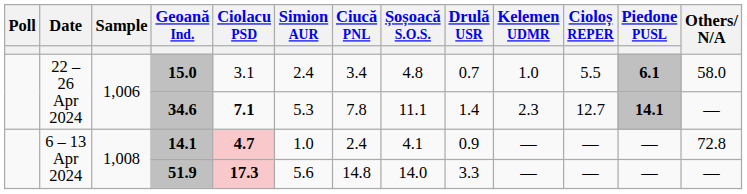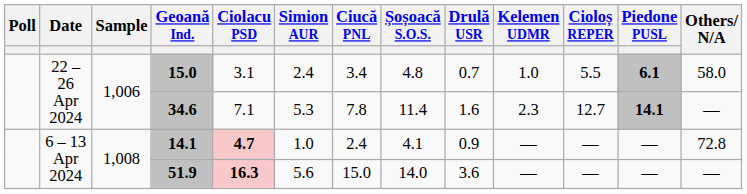(244, 110) bold -> (244, 110) normal
(413, 110) 11.1 -> (413, 110) 11.4
(469, 110) 1.4 -> (469, 110) 1.6
(244, 173) 17.3 -> (244, 173) 16.3
(357, 173) 14.8 -> (357, 173) 15.0
(469, 173) 3.3 -> (469, 173) 3.6
